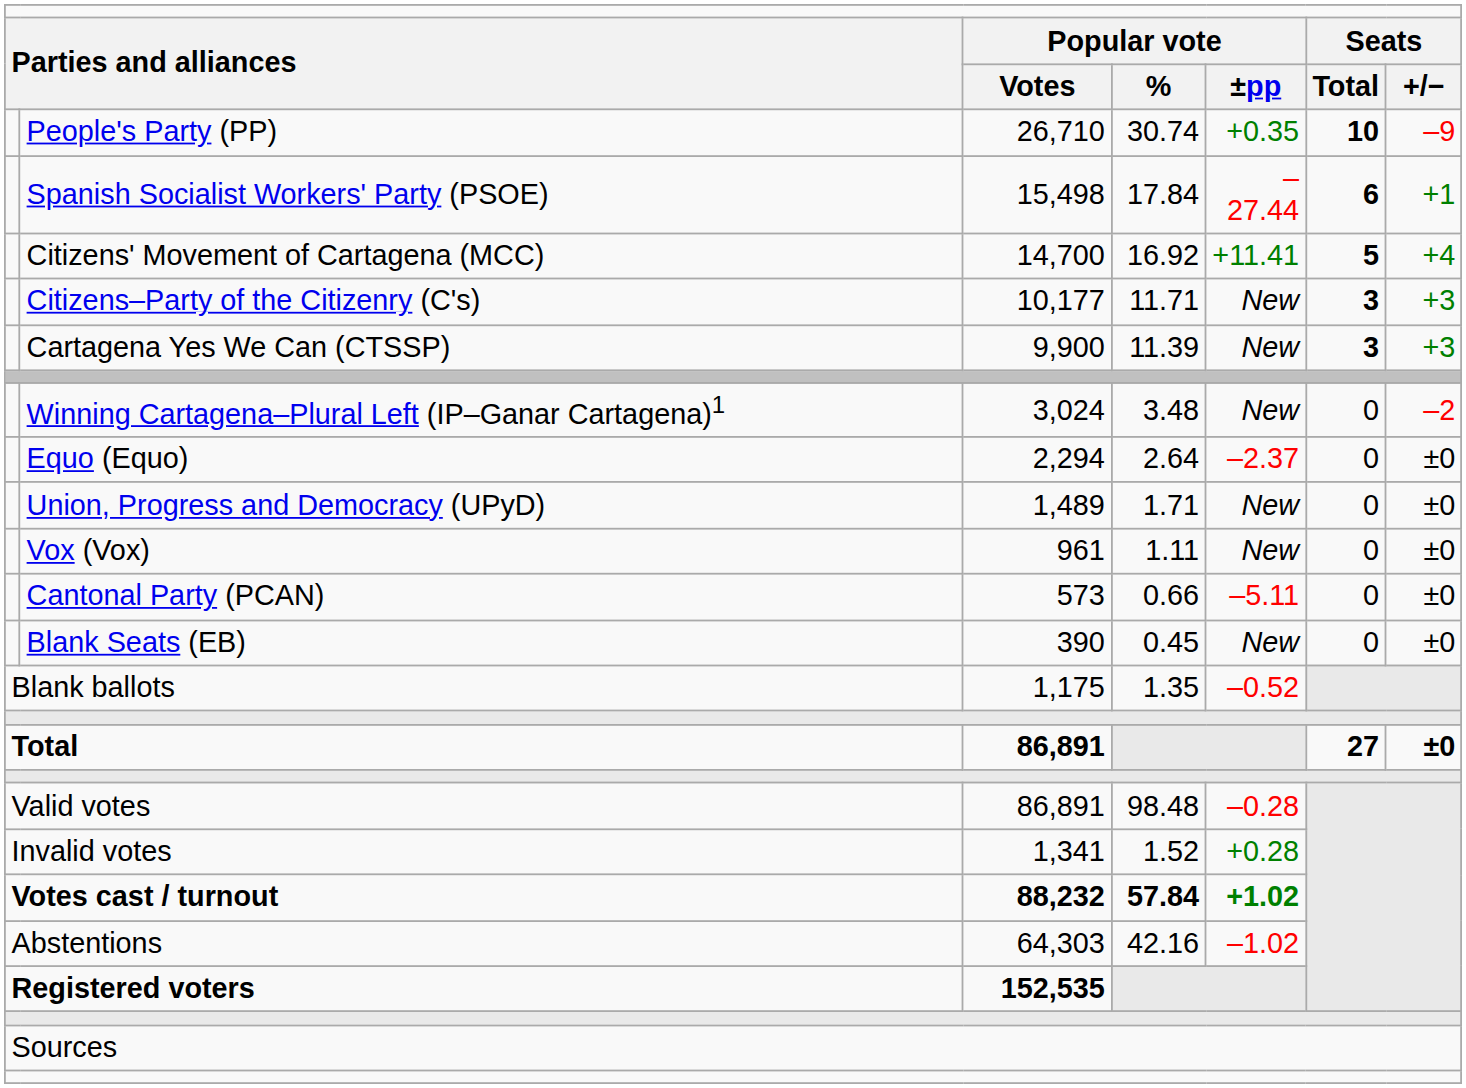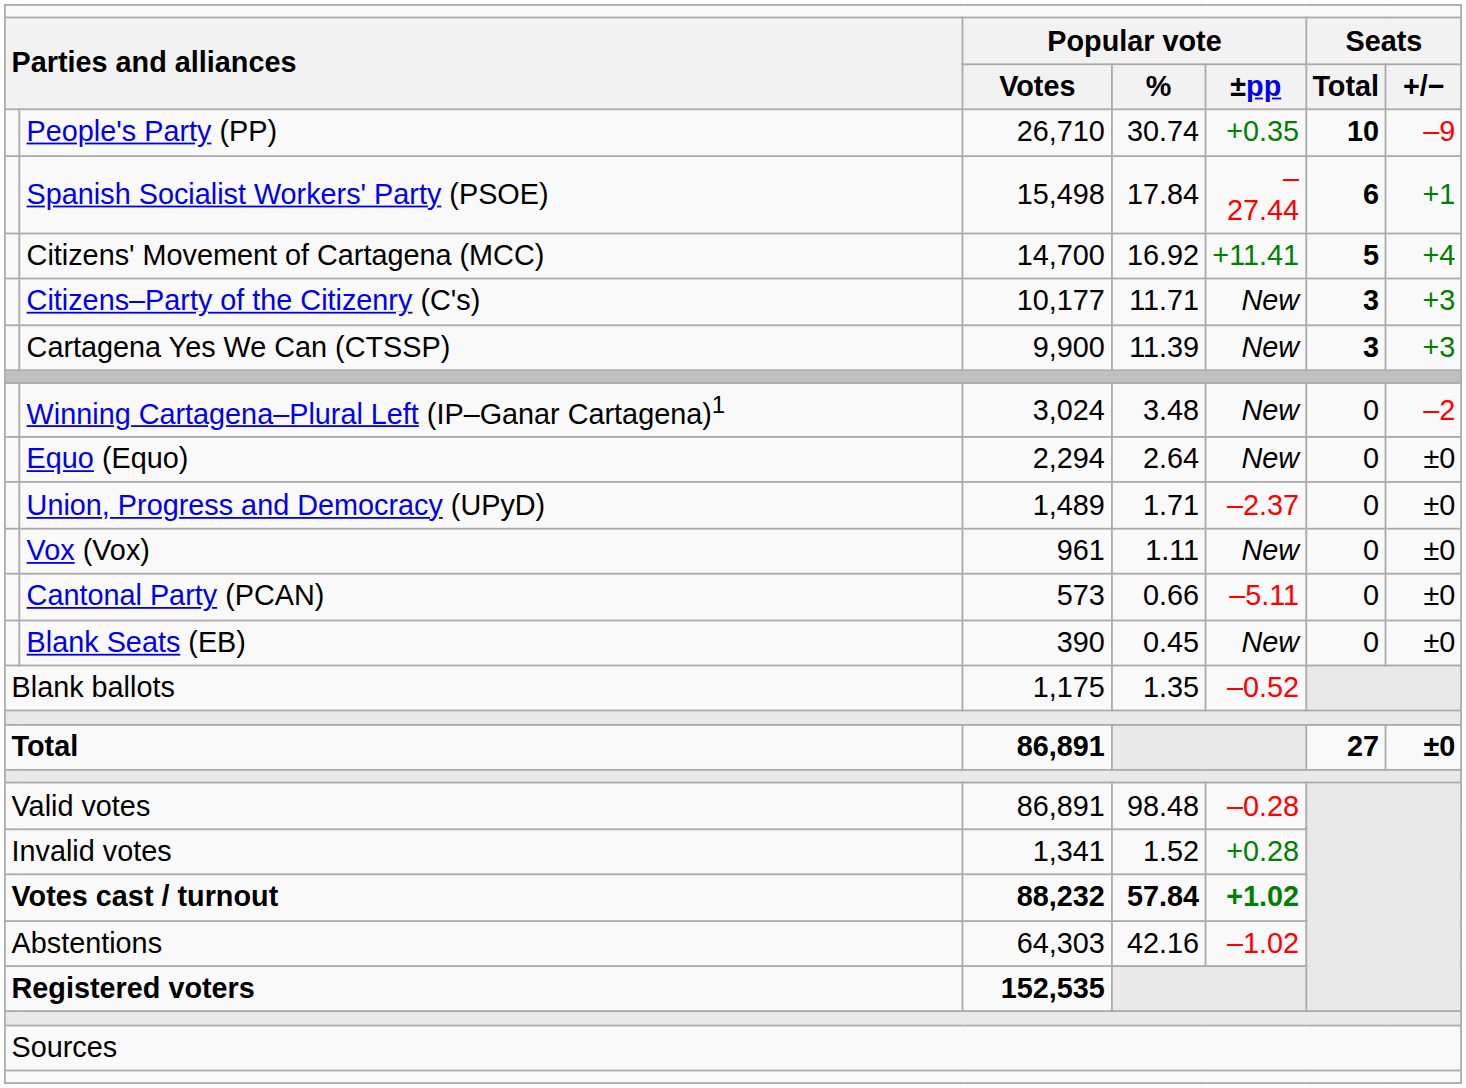(1263, 459) –2.37 -> (1270, 459) New
(1270, 505) New -> (1263, 505) –2.37
